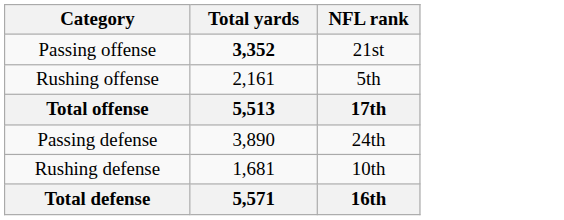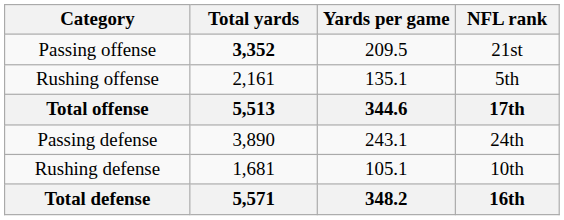+ column: (386, 19)
